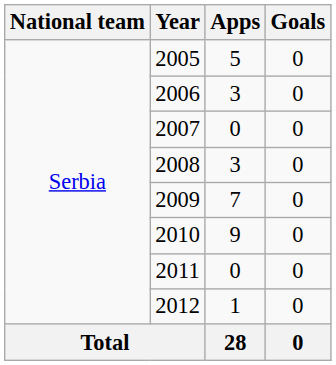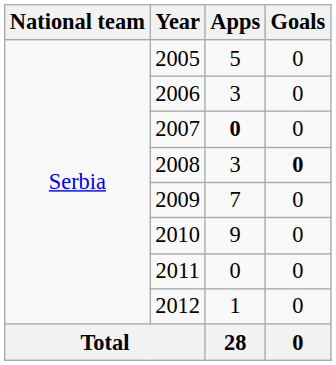(235, 128) normal -> (235, 128) bold
(298, 164) normal -> (298, 164) bold
